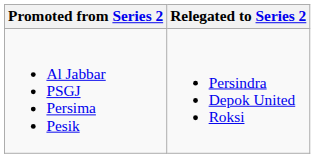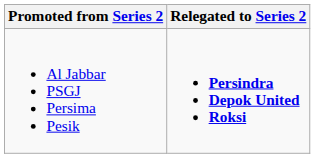(238, 100) normal -> (238, 100) bold
